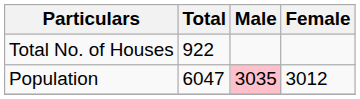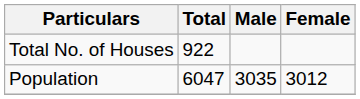(256, 79) pink background -> (256, 79) no background
